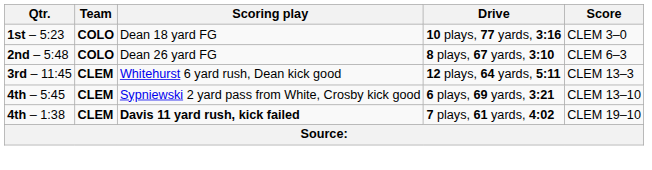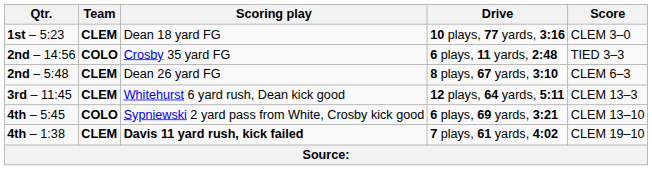(96, 34) COLO -> (99, 34) CLEM
+ row: (41, 54)
(96, 54) COLO -> (99, 74) CLEM
(95, 94) CLEM -> (100, 114) COLO
